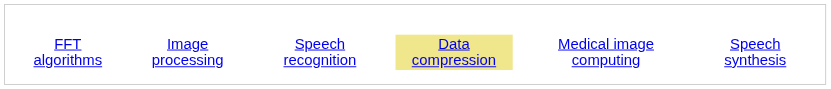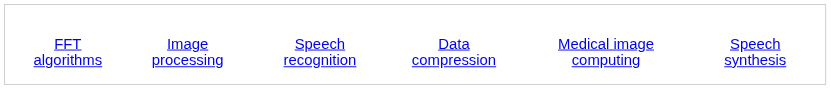(454, 52) khaki background -> (454, 52) no background
